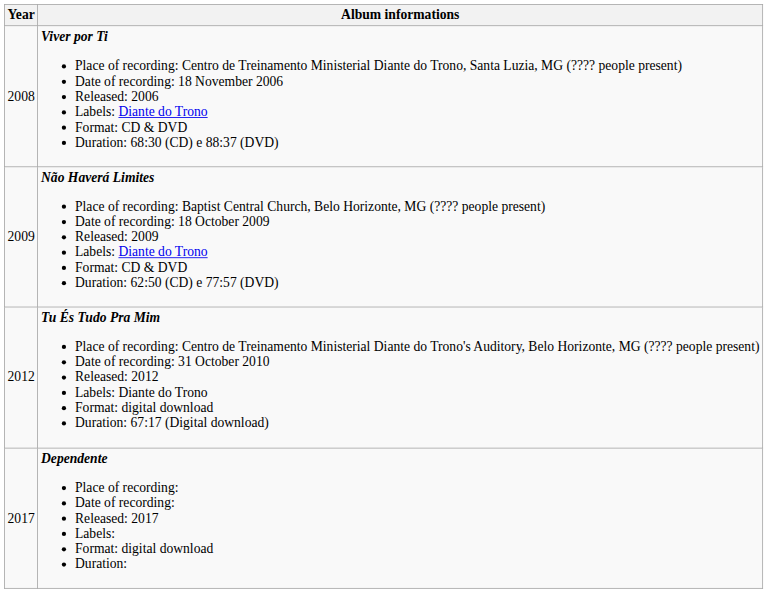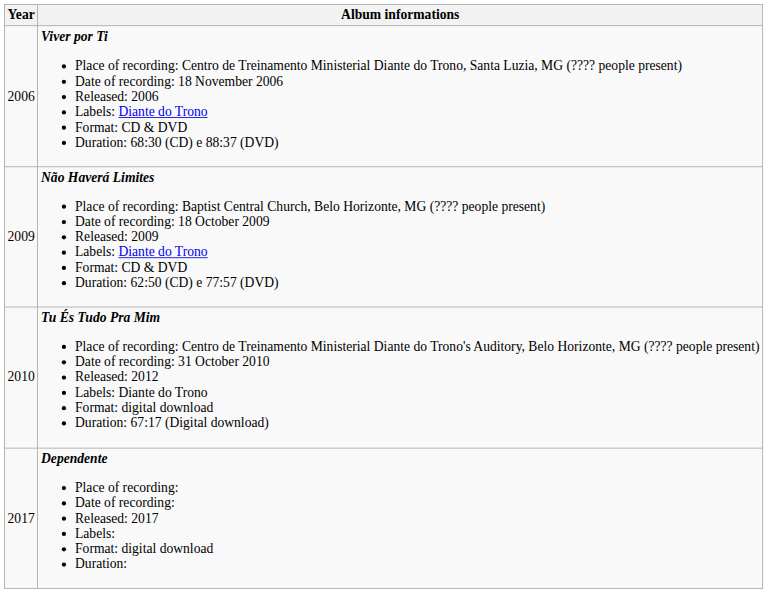(21, 96) 2008 -> (21, 96) 2006
(21, 377) 2012 -> (21, 377) 2010
